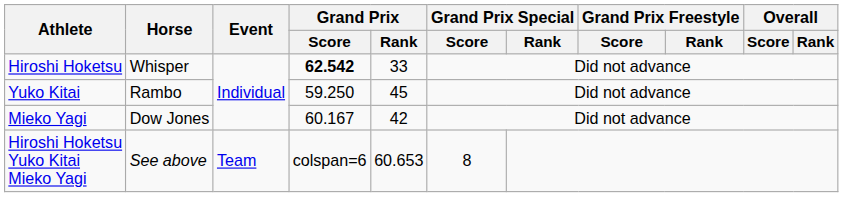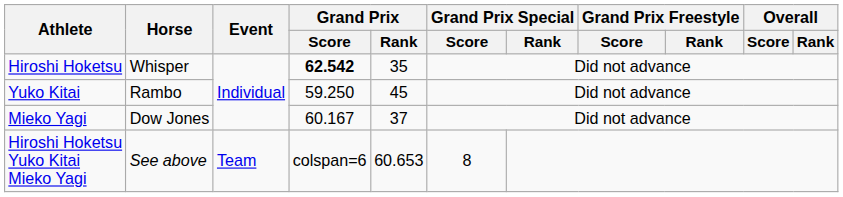(399, 67) 33 -> (399, 67) 35
(399, 118) 42 -> (399, 118) 37
